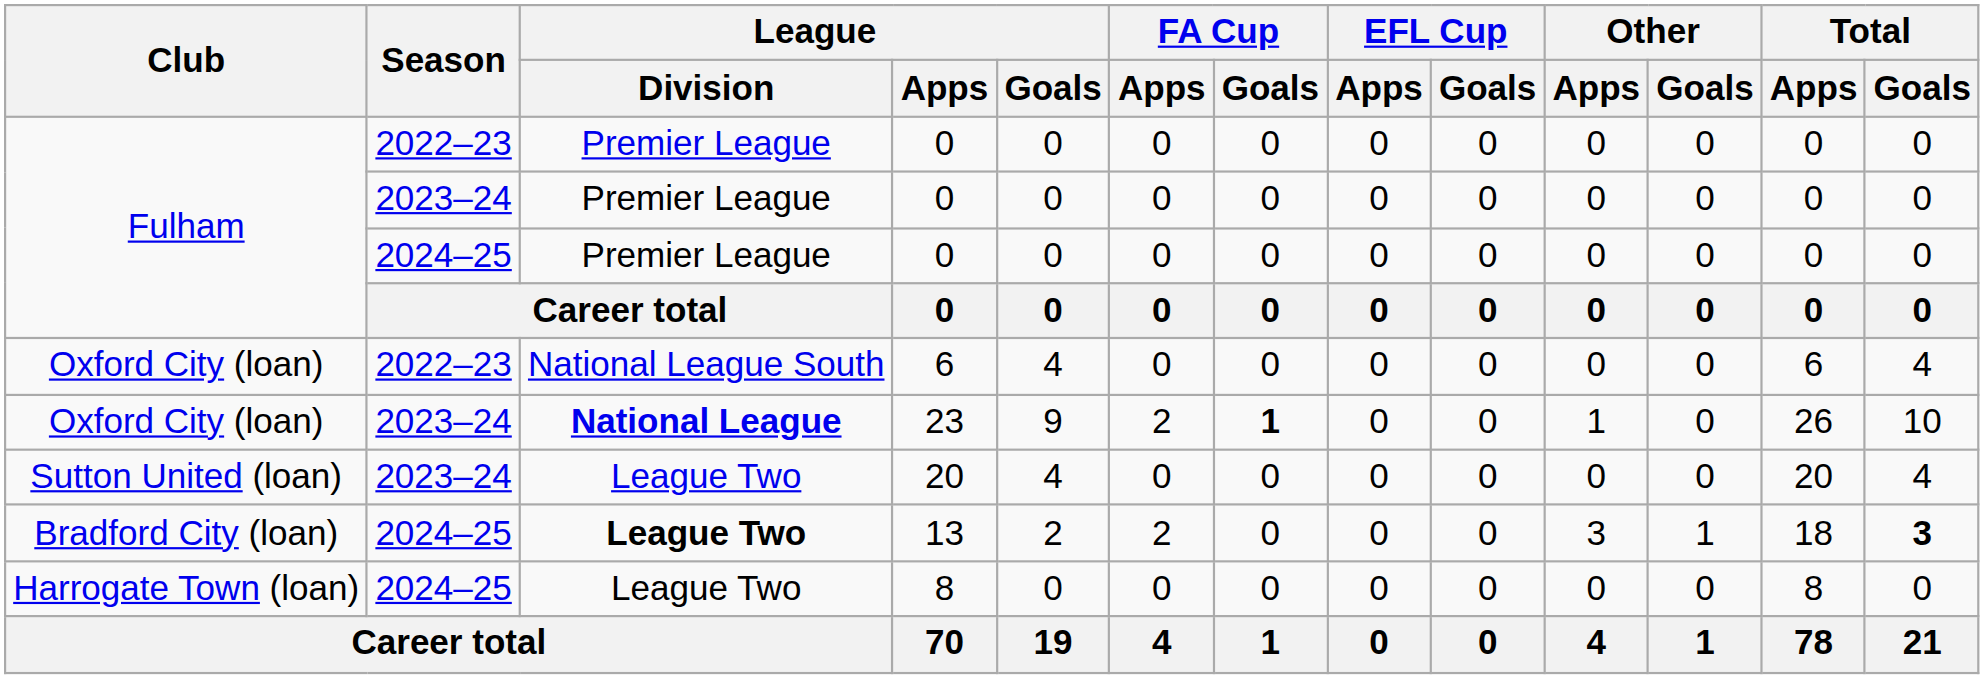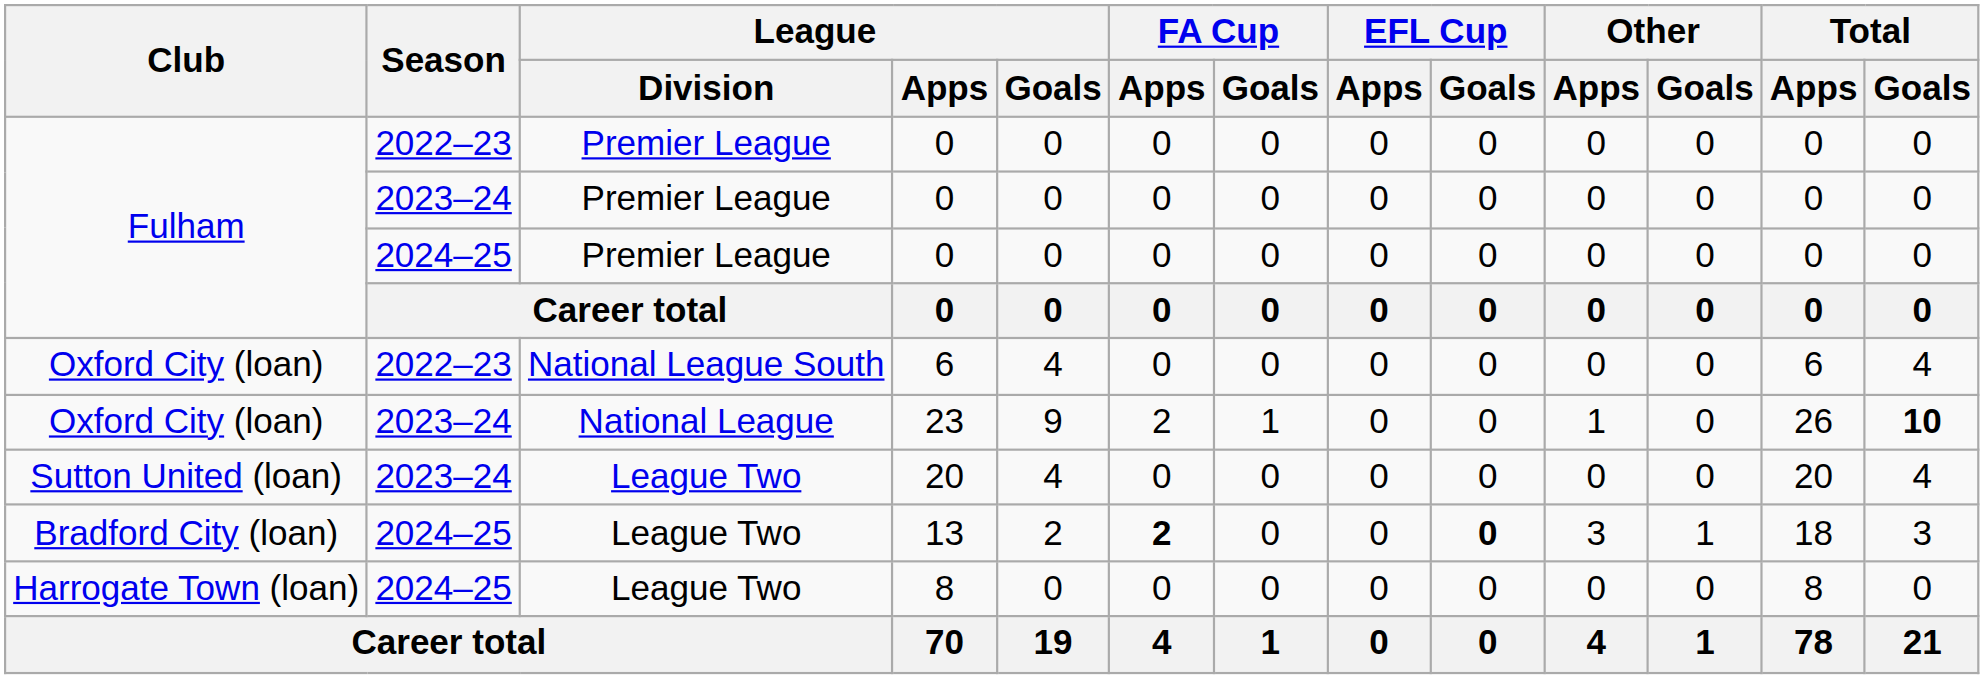(706, 421) bold -> (706, 421) normal
(1270, 421) bold -> (1270, 421) normal
(1922, 421) normal -> (1922, 421) bold
(706, 532) bold -> (706, 532) normal
(1162, 532) normal -> (1162, 532) bold
(1488, 532) normal -> (1488, 532) bold
(1922, 532) bold -> (1922, 532) normal
